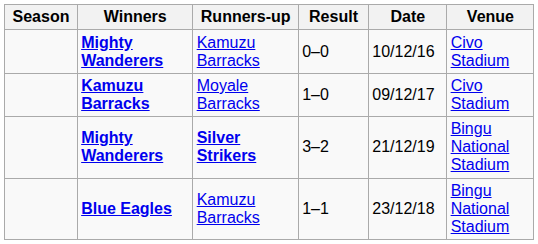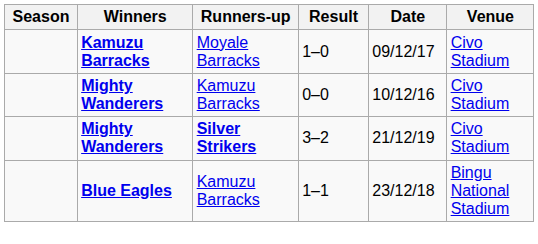rows swapped: (315, 51) <-> (315, 94)
(480, 147) Bingu National Stadium -> (480, 138) Civo Stadium
